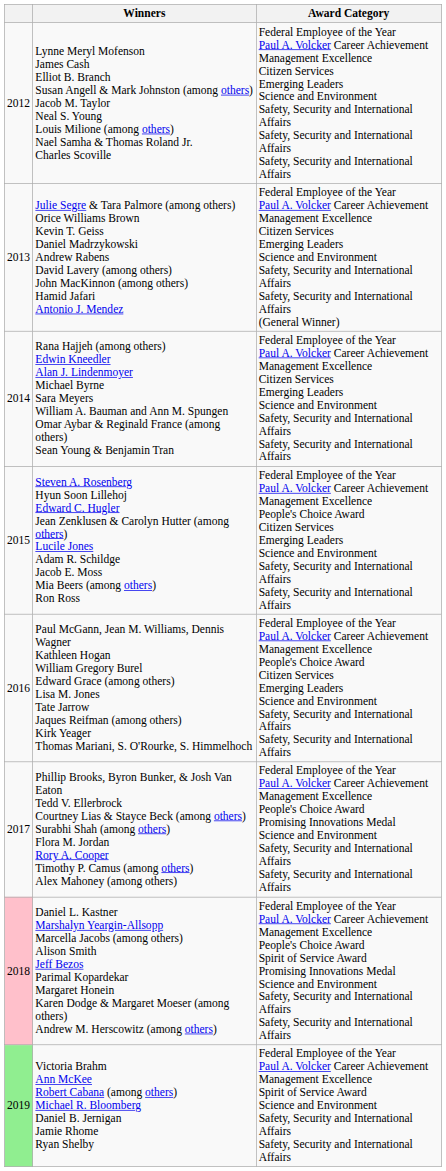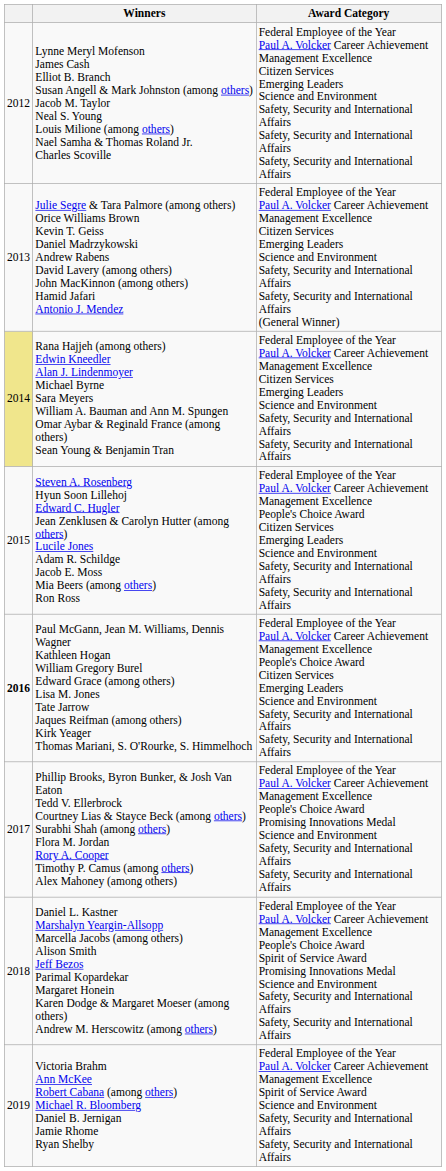(19, 398) no background -> (19, 398) khaki background
(19, 688) normal -> (19, 688) bold
(19, 970) pink background -> (19, 970) no background
(19, 1105) lightgreen background -> (19, 1105) no background
